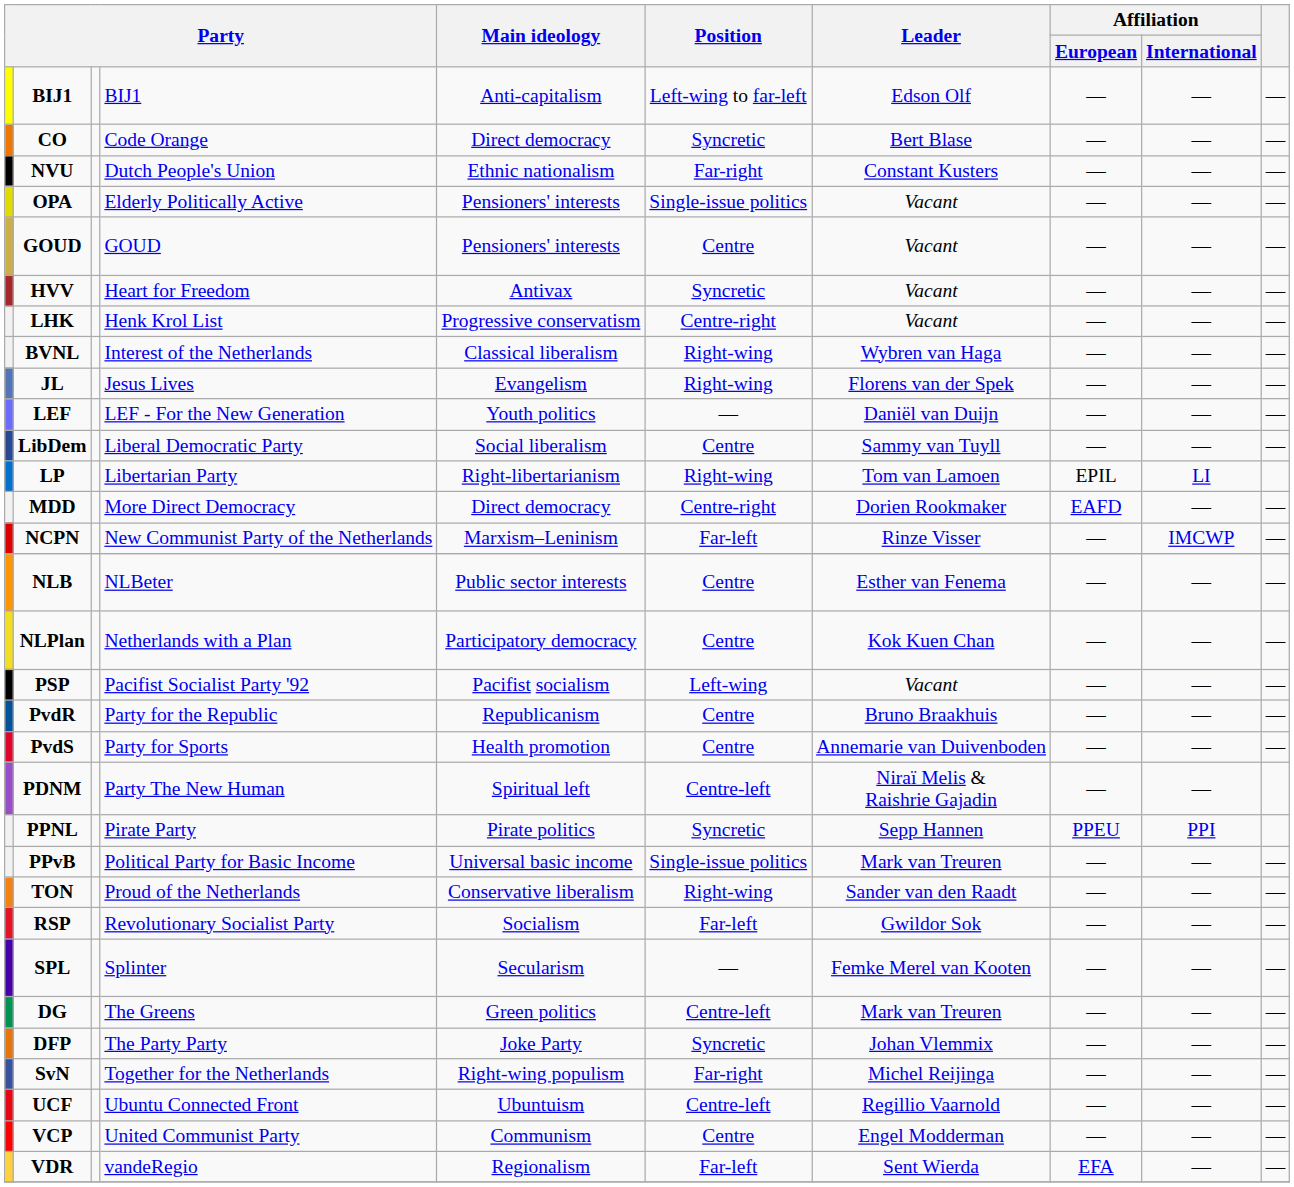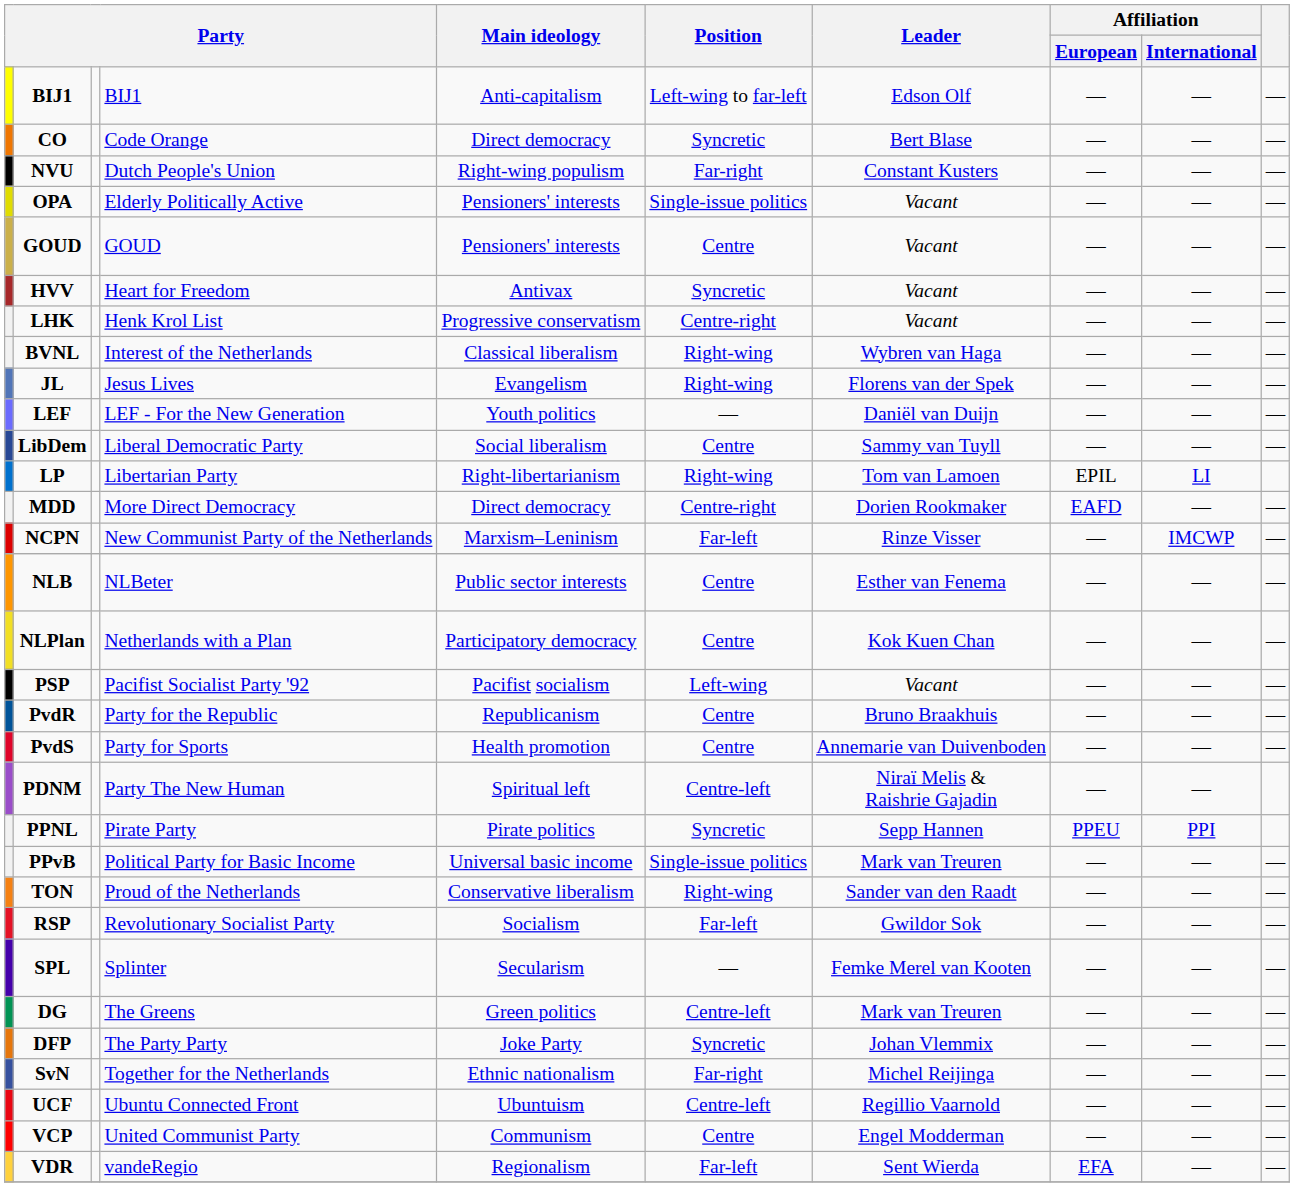(541, 170) Ethnic nationalism -> (541, 170) Right-wing populism
(541, 1073) Right-wing populism -> (541, 1073) Ethnic nationalism
